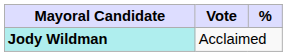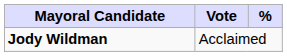(58, 39) paleturquoise background -> (58, 39) no background
